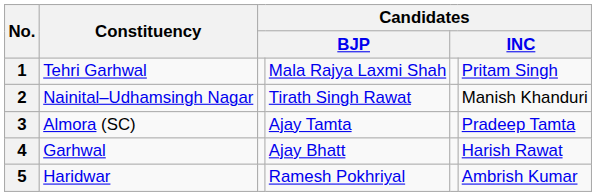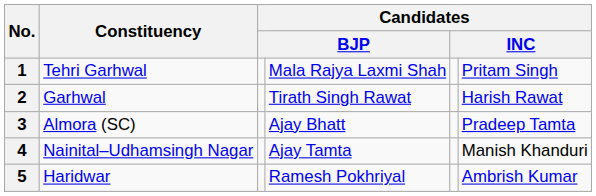(148, 97) Nainital–Udhamsingh Nagar -> (74, 97) Garhwal
(525, 97) Manish Khanduri -> (512, 97) Harish Rawat
(310, 124) Ajay Tamta -> (307, 124) Ajay Bhatt
(74, 151) Garhwal -> (148, 151) Nainital–Udhamsingh Nagar
(307, 151) Ajay Bhatt -> (310, 151) Ajay Tamta
(512, 151) Harish Rawat -> (525, 151) Manish Khanduri
